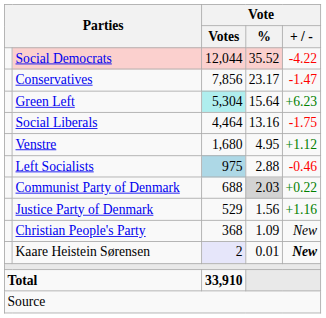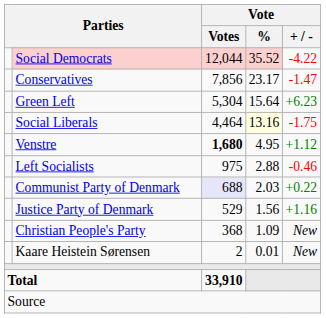(227, 101) paleturquoise background -> (227, 101) no background
(264, 123) no background -> (264, 123) lightyellow background
(227, 144) normal -> (227, 144) bold
(232, 166) lightblue background -> (232, 166) no background
(232, 187) no background -> (232, 187) lavender background
(267, 187) lightgrey background -> (267, 187) no background
(239, 252) lavender background -> (239, 252) no background
(305, 252) bold -> (305, 252) normal
